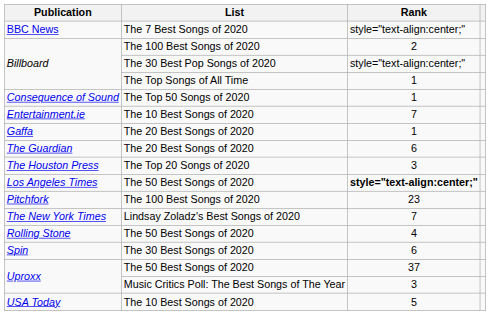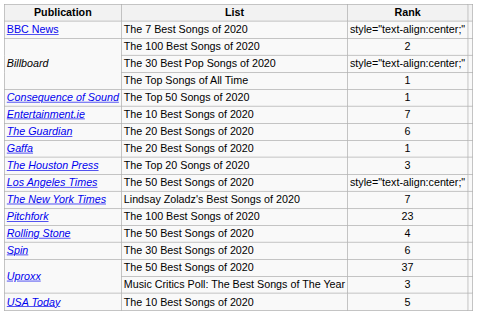rows swapped: (20, 132) <-> (40, 149)
(414, 183) bold -> (408, 183) normal
rows swapped: (56, 217) <-> (28, 200)
